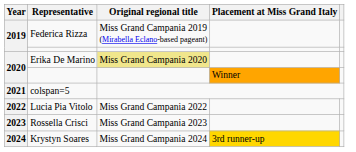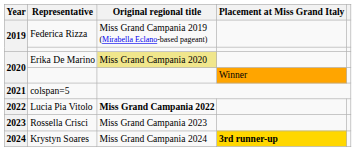(153, 107) normal -> (157, 107) bold
(238, 138) normal -> (248, 138) bold
